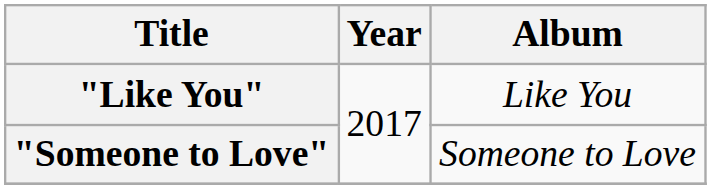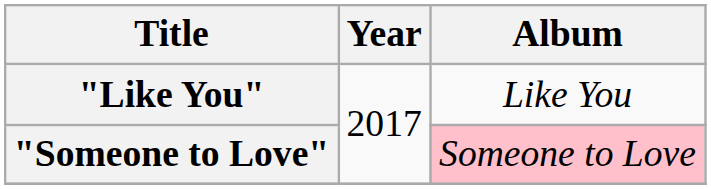(568, 153) no background -> (568, 153) pink background
